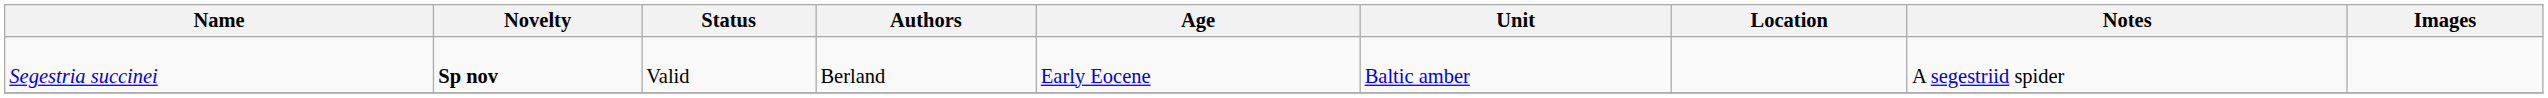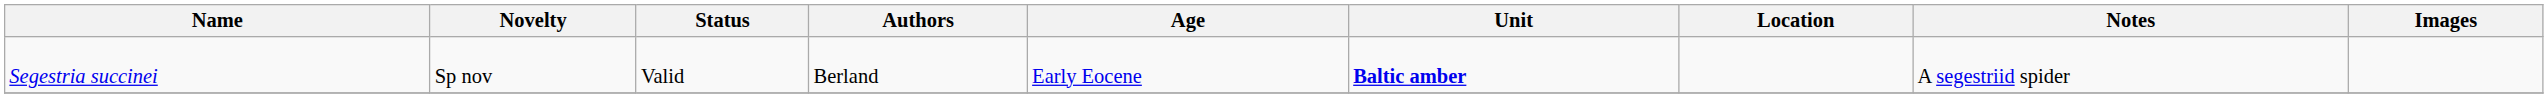(468, 76) bold -> (463, 76) normal
(1417, 76) normal -> (1410, 76) bold
